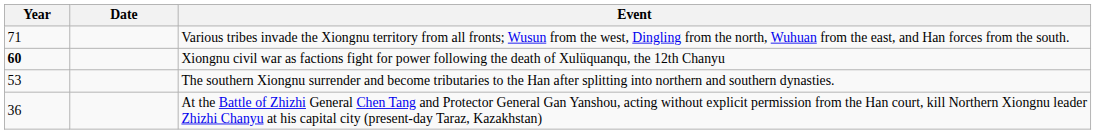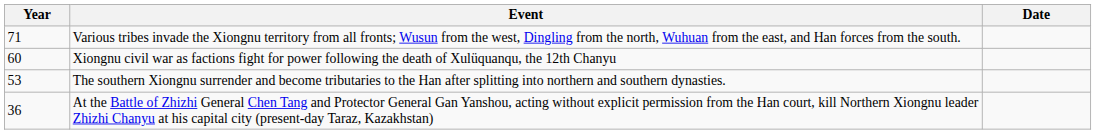columns swapped: (124, 15) <-> (634, 15)
(14, 59) bold -> (14, 59) normal
